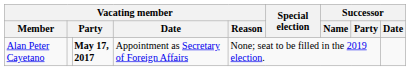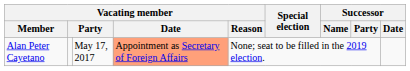(92, 51) bold -> (91, 51) normal
(168, 51) no background -> (168, 51) lightsalmon background
